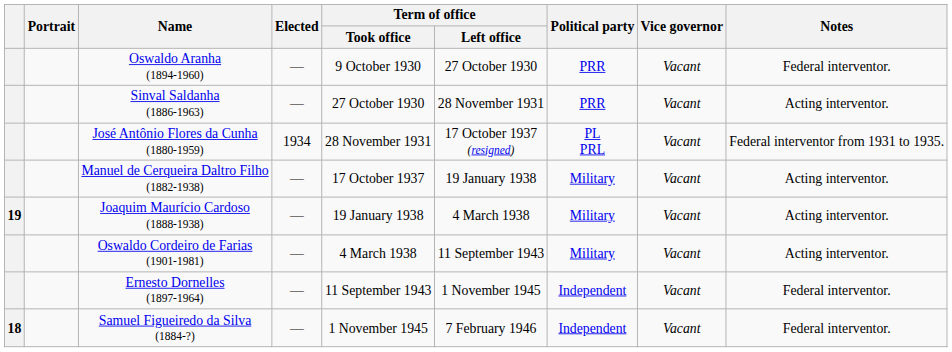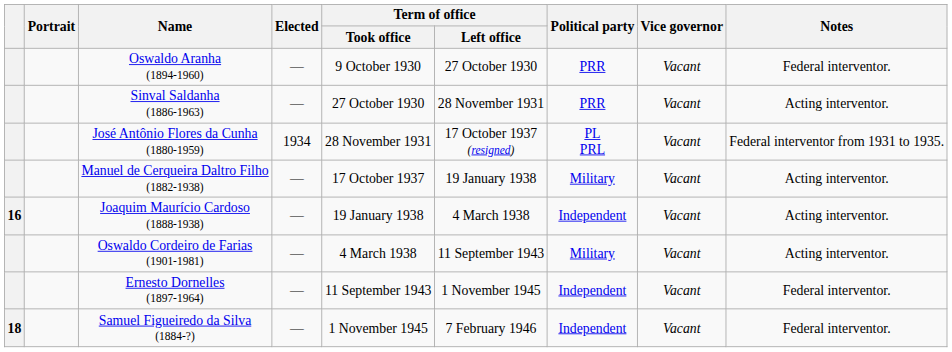(14, 216) 19 -> (14, 216) 16
(592, 216) Military -> (592, 216) Independent
